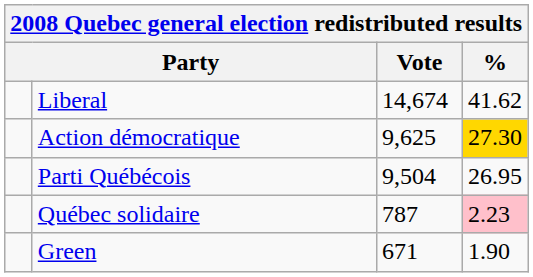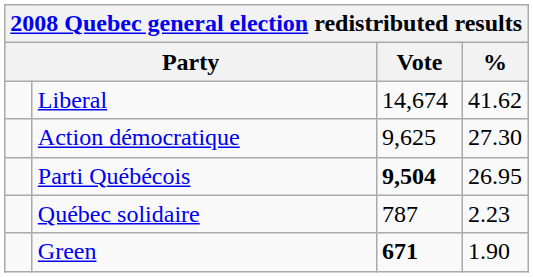(495, 137) gold background -> (495, 137) no background
(409, 175) normal -> (409, 175) bold
(489, 213) pink background -> (489, 213) no background
(400, 251) normal -> (400, 251) bold
